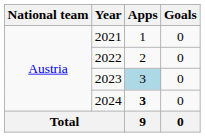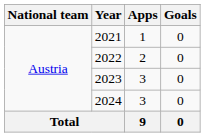(143, 79) lightblue background -> (143, 79) no background
(143, 100) bold -> (143, 100) normal
